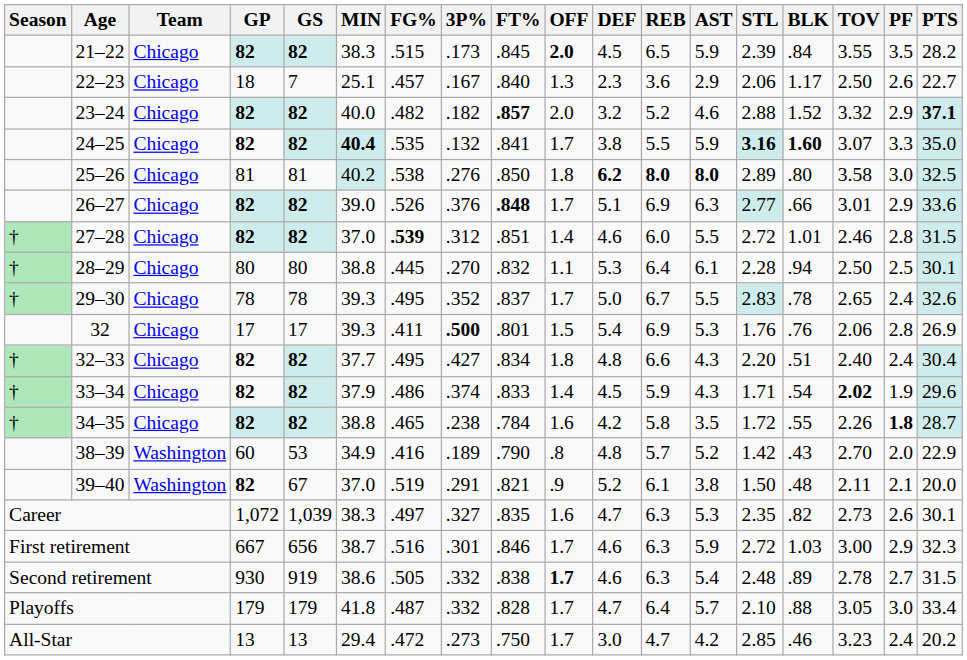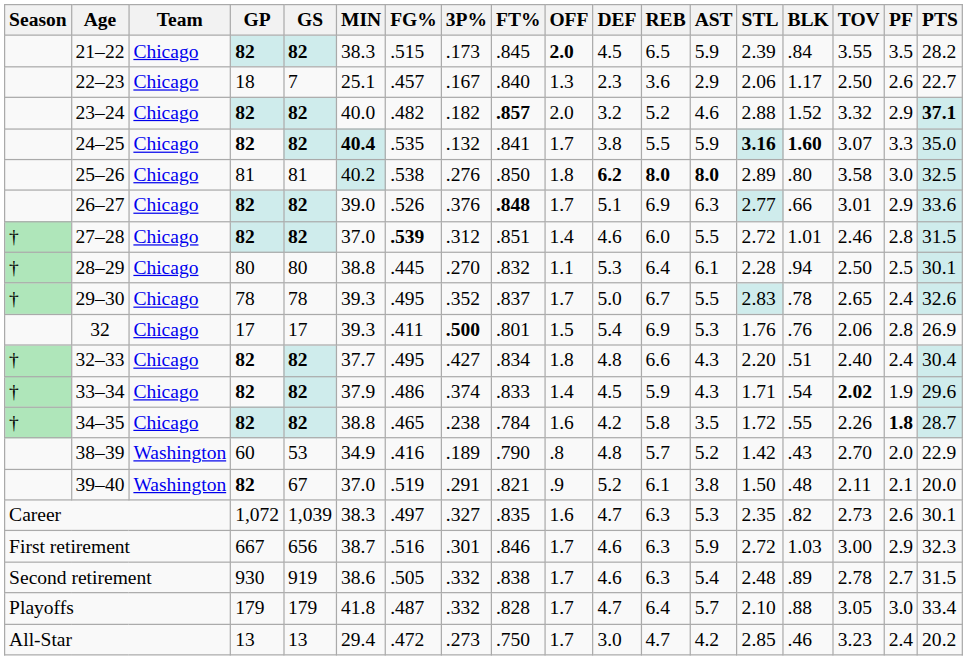(562, 577) bold -> (562, 577) normal
